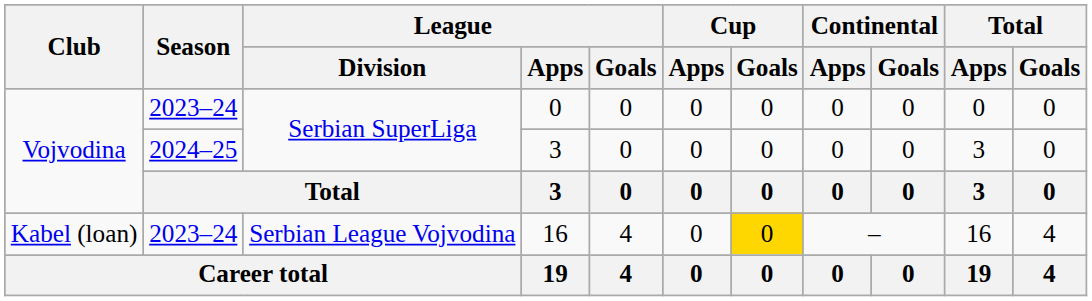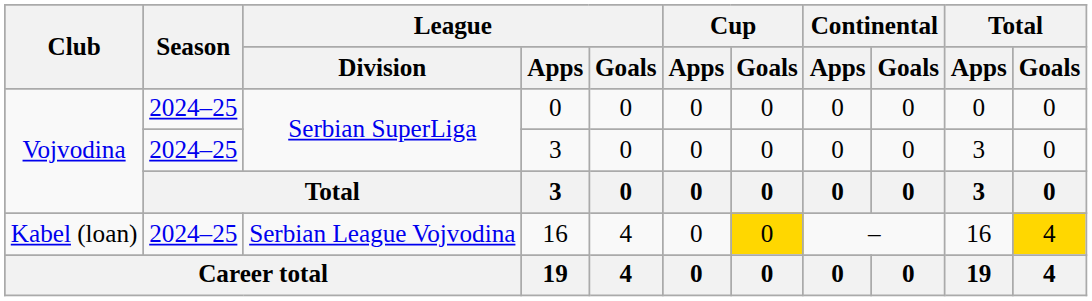(193, 108) 2023–24 -> (193, 108) 2024–25
(193, 233) 2023–24 -> (193, 233) 2024–25
(1049, 233) no background -> (1049, 233) gold background
